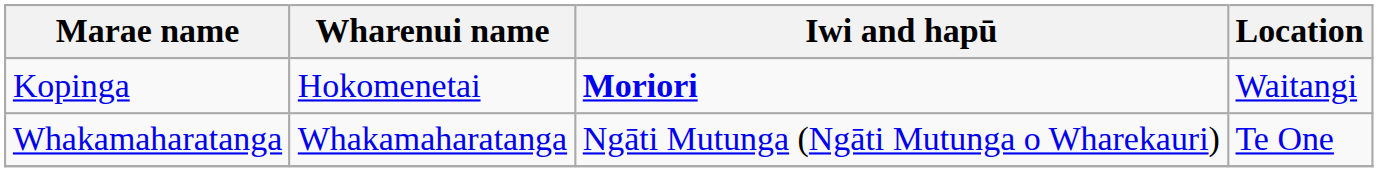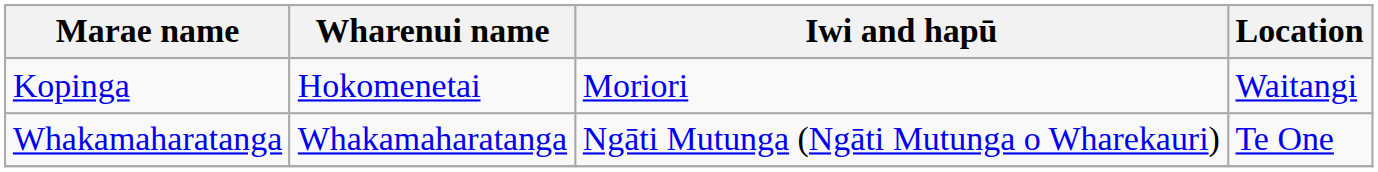(640, 85) bold -> (636, 85) normal
